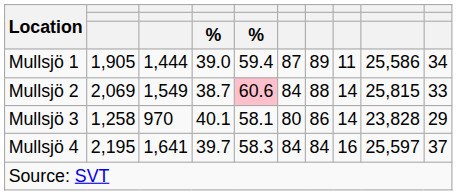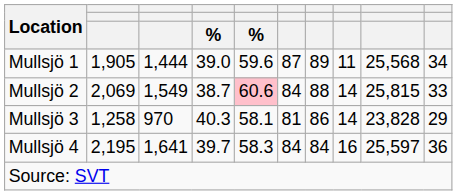(256, 63) 59.4 -> (256, 63) 59.6
(393, 63) 25,586 -> (393, 63) 25,568
(213, 119) 40.1 -> (213, 119) 40.3
(291, 119) 80 -> (291, 119) 81
(438, 147) 37 -> (438, 147) 36
